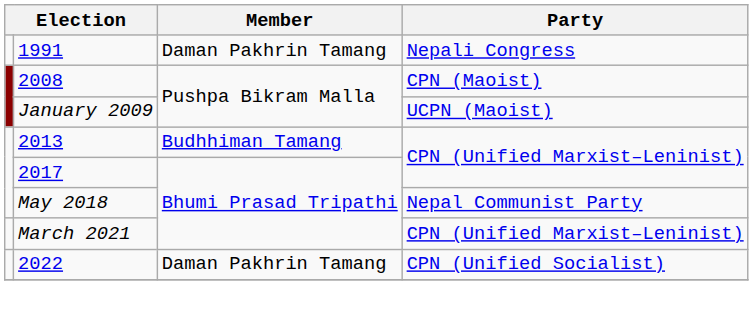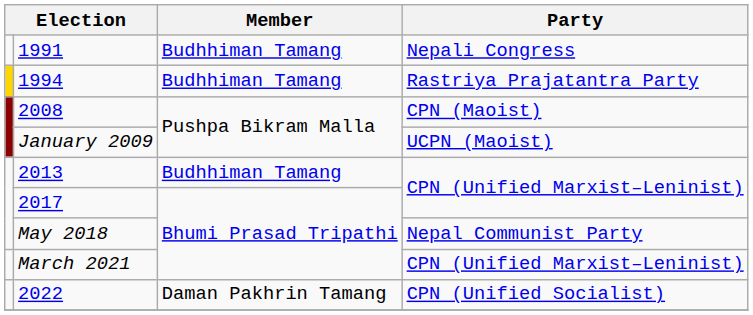(274, 50) Daman Pakhrin Tamang -> (252, 50) Budhhiman Tamang
+ row: (41, 81)
